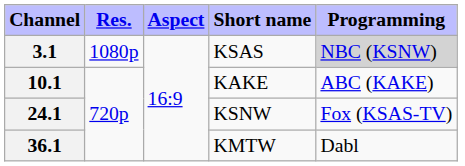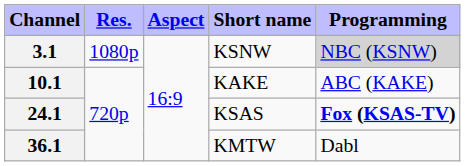(239, 51) KSAS -> (242, 51) KSNW
(242, 113) KSNW -> (239, 113) KSAS
(386, 113) normal -> (388, 113) bold
